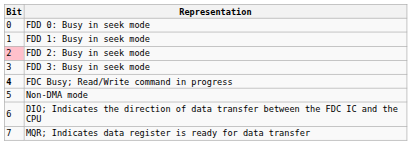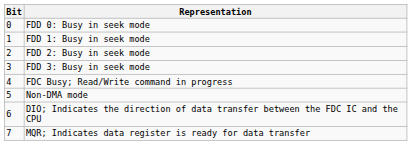(9, 53) pink background -> (9, 53) no background
(9, 81) bold -> (9, 81) normal
